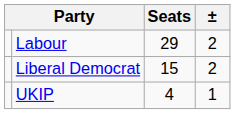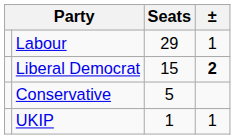(212, 43) 2 -> (212, 43) 1
(212, 69) normal -> (212, 69) bold
+ row: (63, 95)
(169, 95) 4 -> (169, 120) 1
